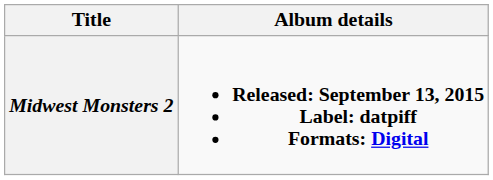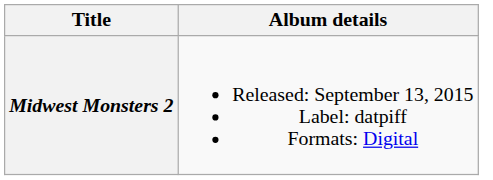(333, 116) bold -> (328, 116) normal
